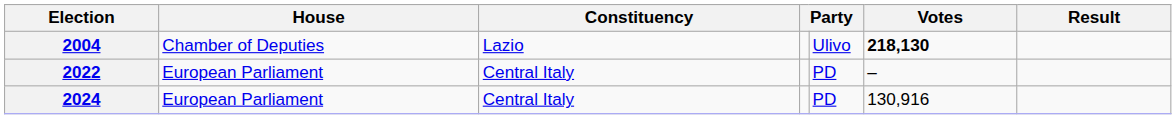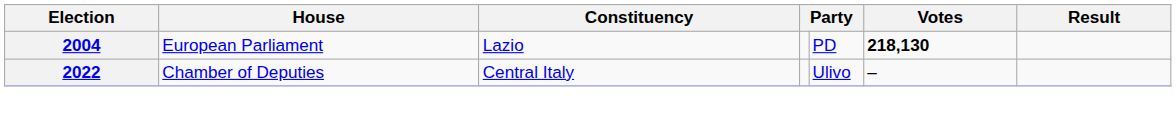(243, 45) Chamber of Deputies -> (243, 45) European Parliament
(832, 45) Ulivo -> (824, 45) PD
(243, 72) European Parliament -> (243, 72) Chamber of Deputies
(824, 72) PD -> (832, 72) Ulivo
- row: (81, 99)
